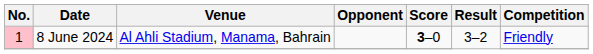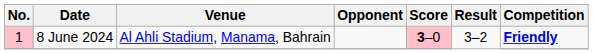(429, 37) no background -> (429, 37) pink background
(528, 37) normal -> (530, 37) bold
